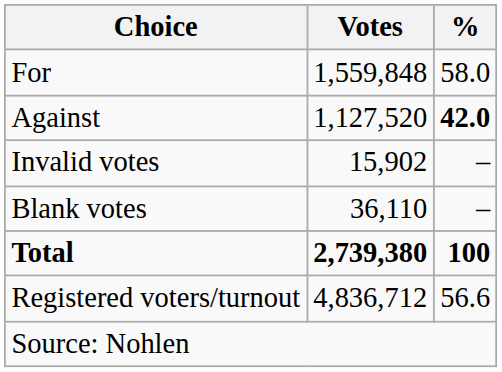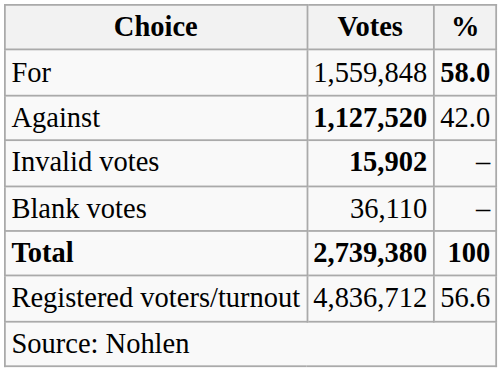(465, 72) normal -> (465, 72) bold
(370, 117) normal -> (370, 117) bold
(465, 117) bold -> (465, 117) normal
(388, 162) normal -> (388, 162) bold
